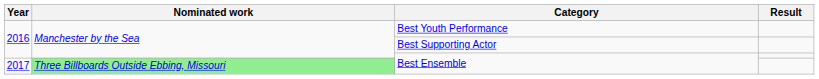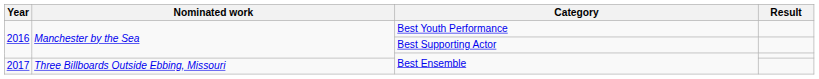(130, 66) lightgreen background -> (130, 66) no background
